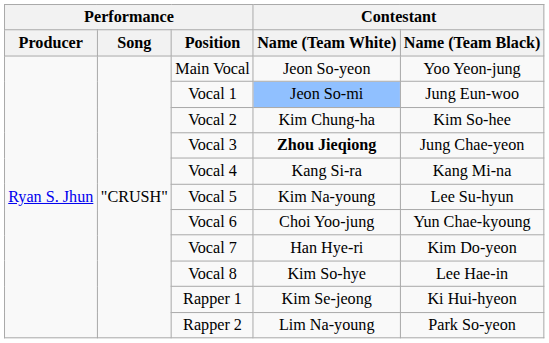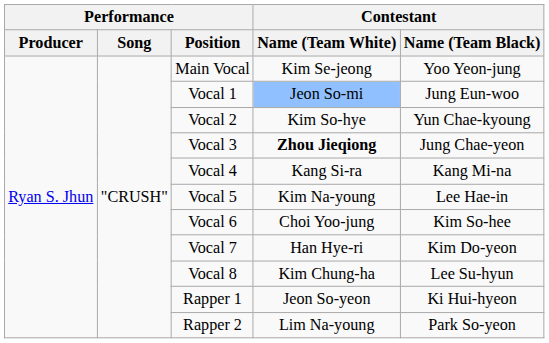(327, 68) Jeon So-yeon -> (327, 68) Kim Se-jeong
(327, 119) Kim Chung-ha -> (327, 119) Kim So-hye
(472, 119) Kim So-hee -> (472, 119) Yun Chae-kyoung
(472, 196) Lee Su-hyun -> (472, 196) Lee Hae-in
(472, 222) Yun Chae-kyoung -> (472, 222) Kim So-hee
(327, 273) Kim So-hye -> (327, 273) Kim Chung-ha
(472, 273) Lee Hae-in -> (472, 273) Lee Su-hyun
(327, 299) Kim Se-jeong -> (327, 299) Jeon So-yeon
